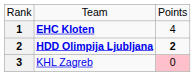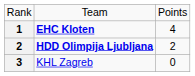(173, 46) bold -> (173, 46) normal
(173, 63) pink background -> (173, 63) no background
